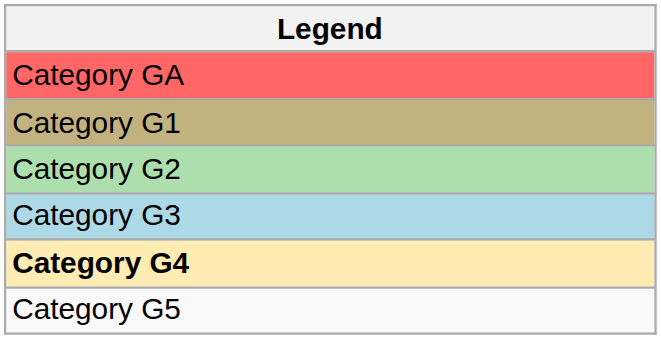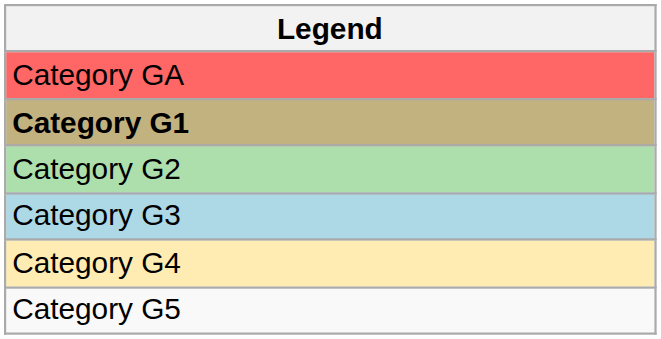(97, 122) normal -> (101, 122) bold
(101, 263) bold -> (97, 263) normal
